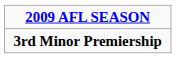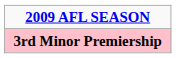(88, 40) no background -> (88, 40) pink background
